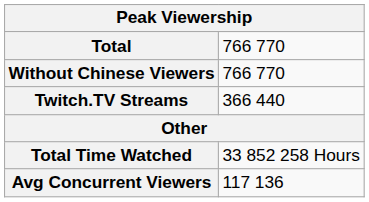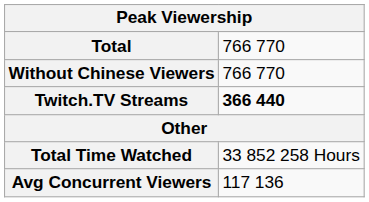(254, 100) normal -> (254, 100) bold
